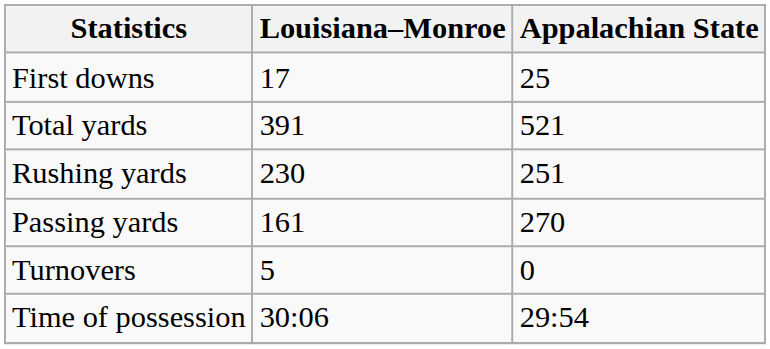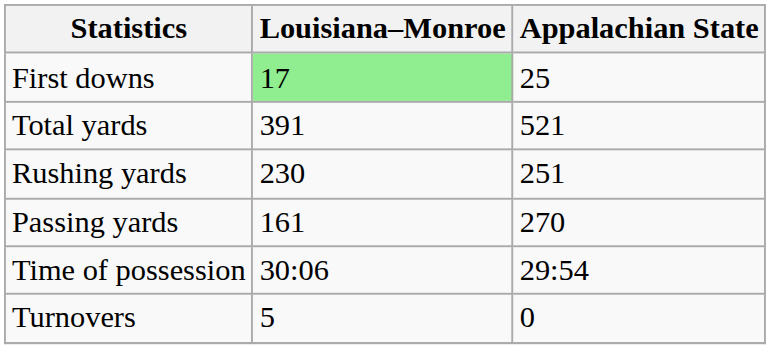(275, 76) no background -> (275, 76) lightgreen background
rows swapped: (74, 269) <-> (129, 317)
